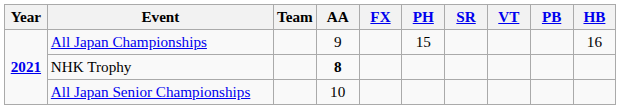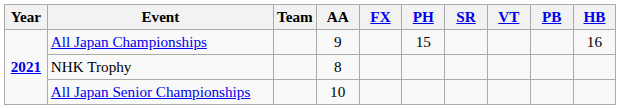(338, 67) bold -> (338, 67) normal
